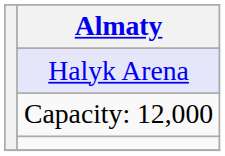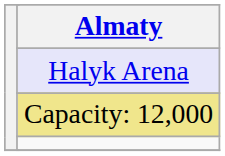(119, 114) no background -> (119, 114) khaki background
